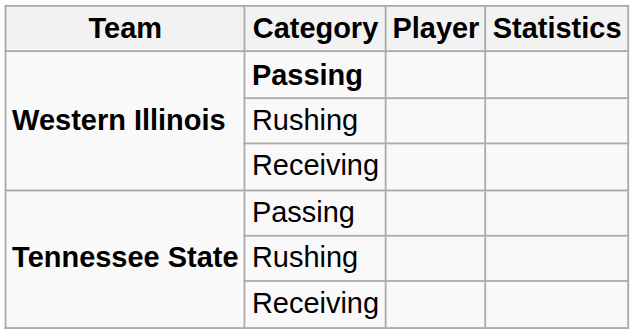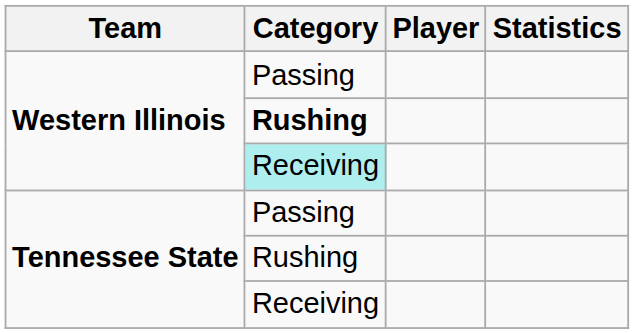(307, 74) bold -> (303, 74) normal
(305, 120) normal -> (310, 120) bold
(315, 166) no background -> (315, 166) paleturquoise background
